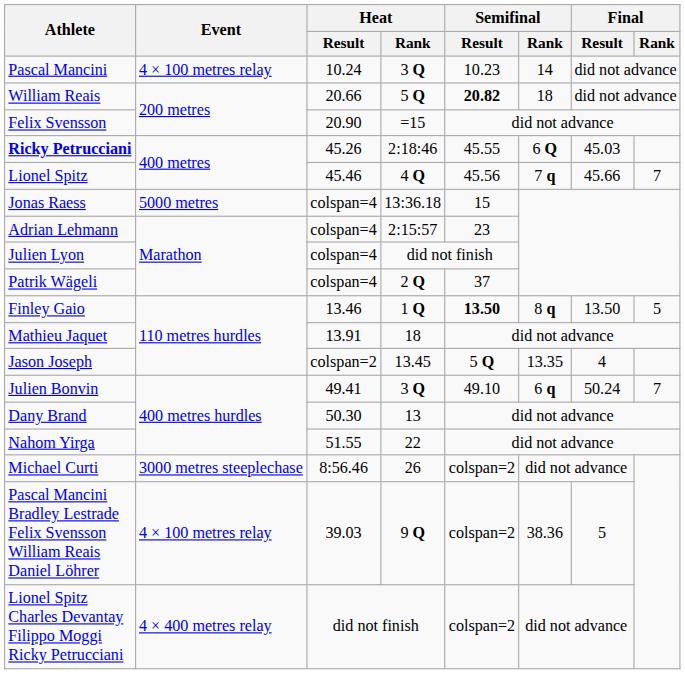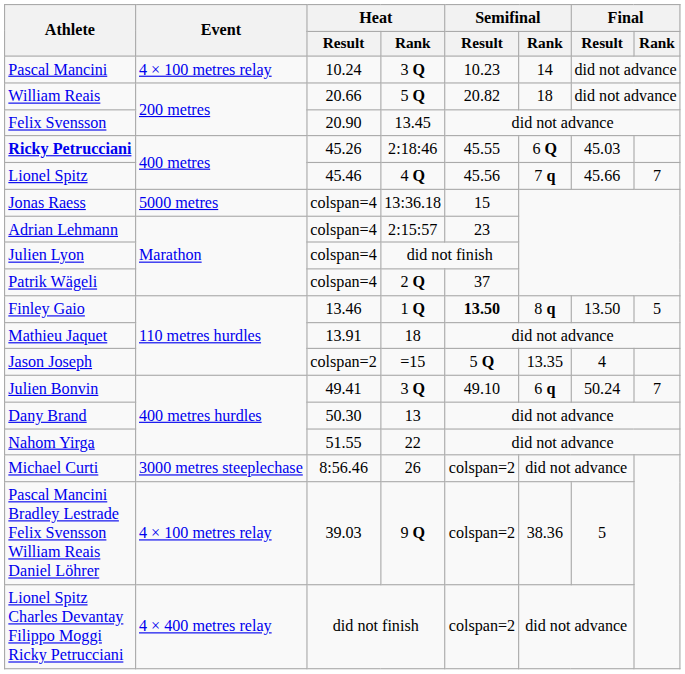(482, 96) bold -> (482, 96) normal
(413, 123) =15 -> (413, 123) 13.45
(413, 362) 13.45 -> (413, 362) =15
